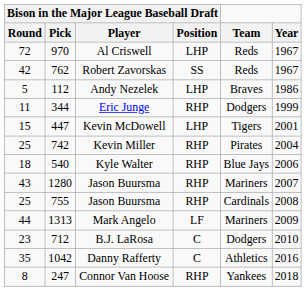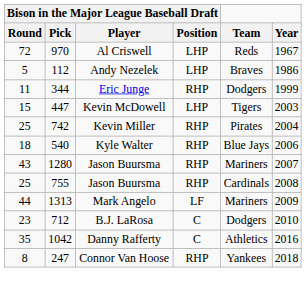- row: (60, 70)
(286, 126) 2001 -> (286, 107) 2003
